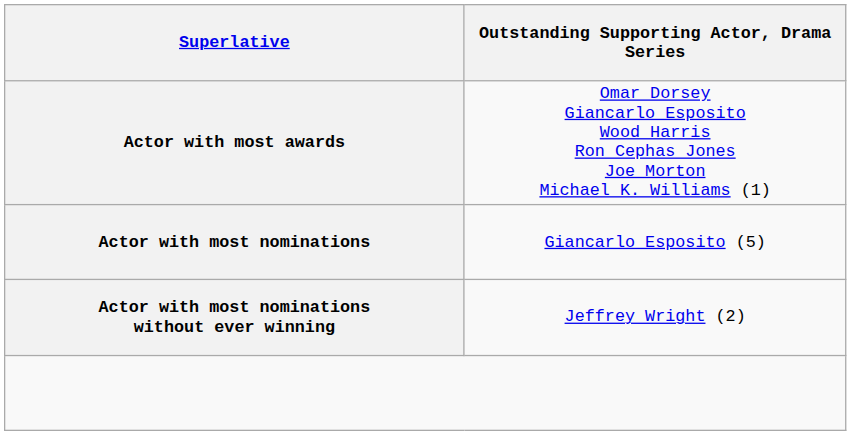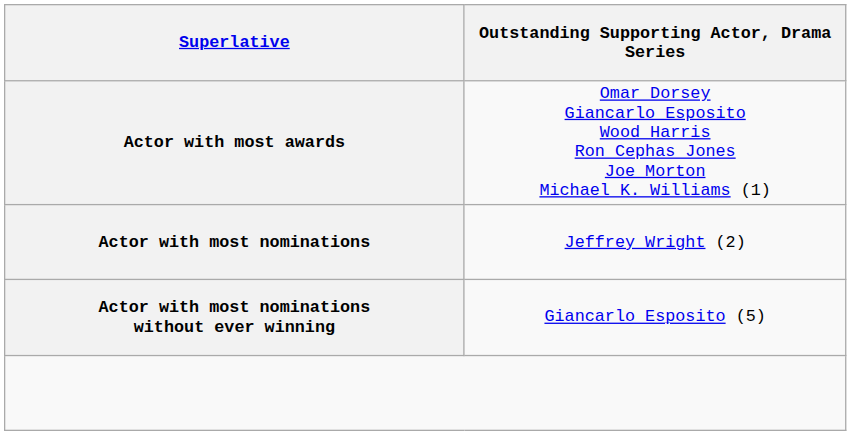(655, 242) Giancarlo Esposito (5) -> (655, 242) Jeffrey Wright (2)
(655, 317) Jeffrey Wright (2) -> (655, 317) Giancarlo Esposito (5)
